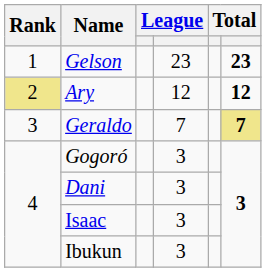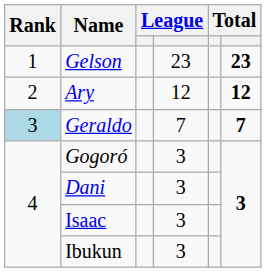(33, 93) khaki background -> (33, 93) no background
(33, 124) no background -> (33, 124) lightblue background
(241, 124) khaki background -> (241, 124) no background
